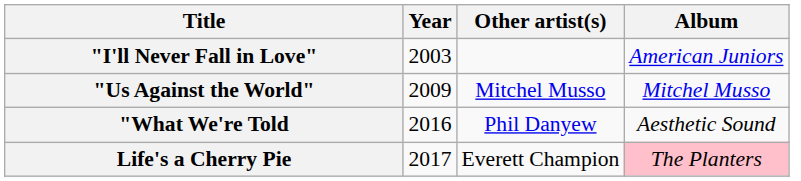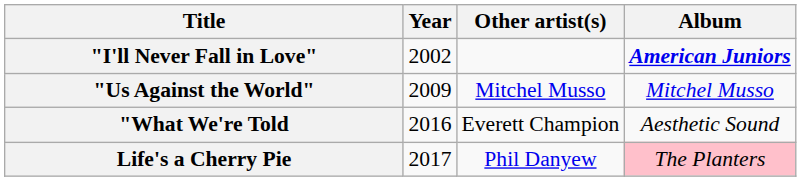(430, 55) 2003 -> (430, 55) 2002
(706, 55) normal -> (710, 55) bold
(540, 124) Phil Danyew -> (540, 124) Everett Champion
(540, 158) Everett Champion -> (540, 158) Phil Danyew
